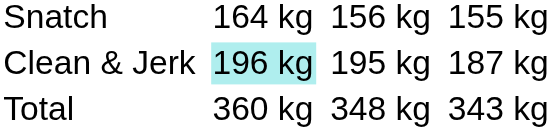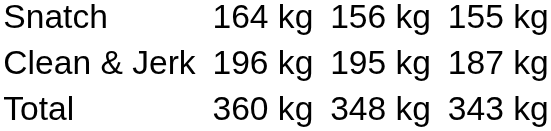(263, 62) paleturquoise background -> (263, 62) no background
